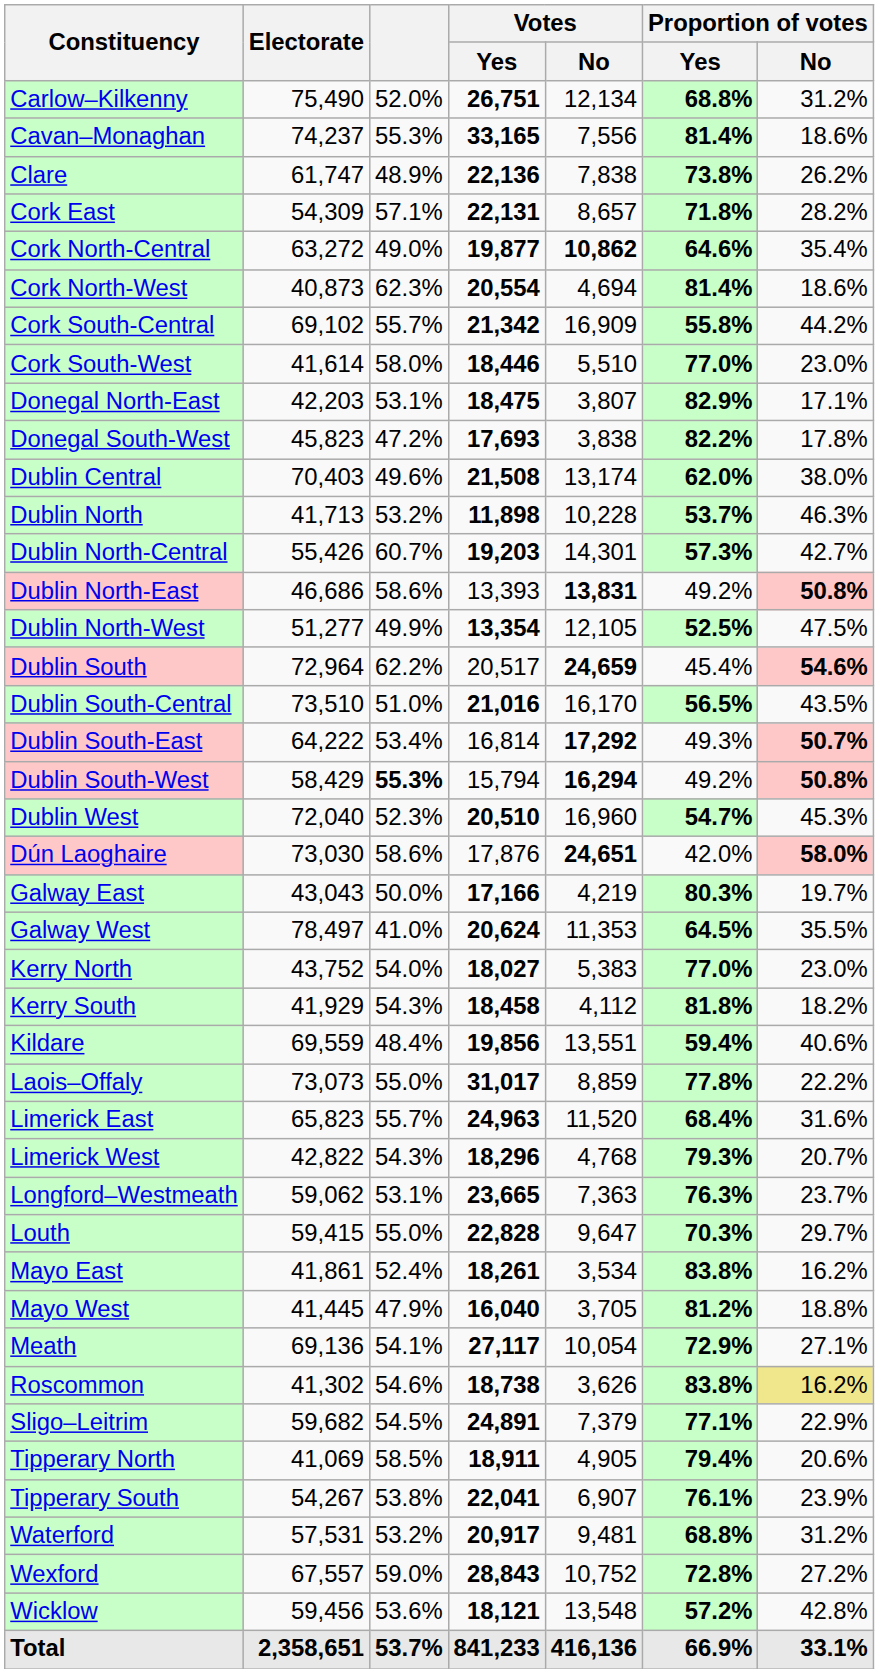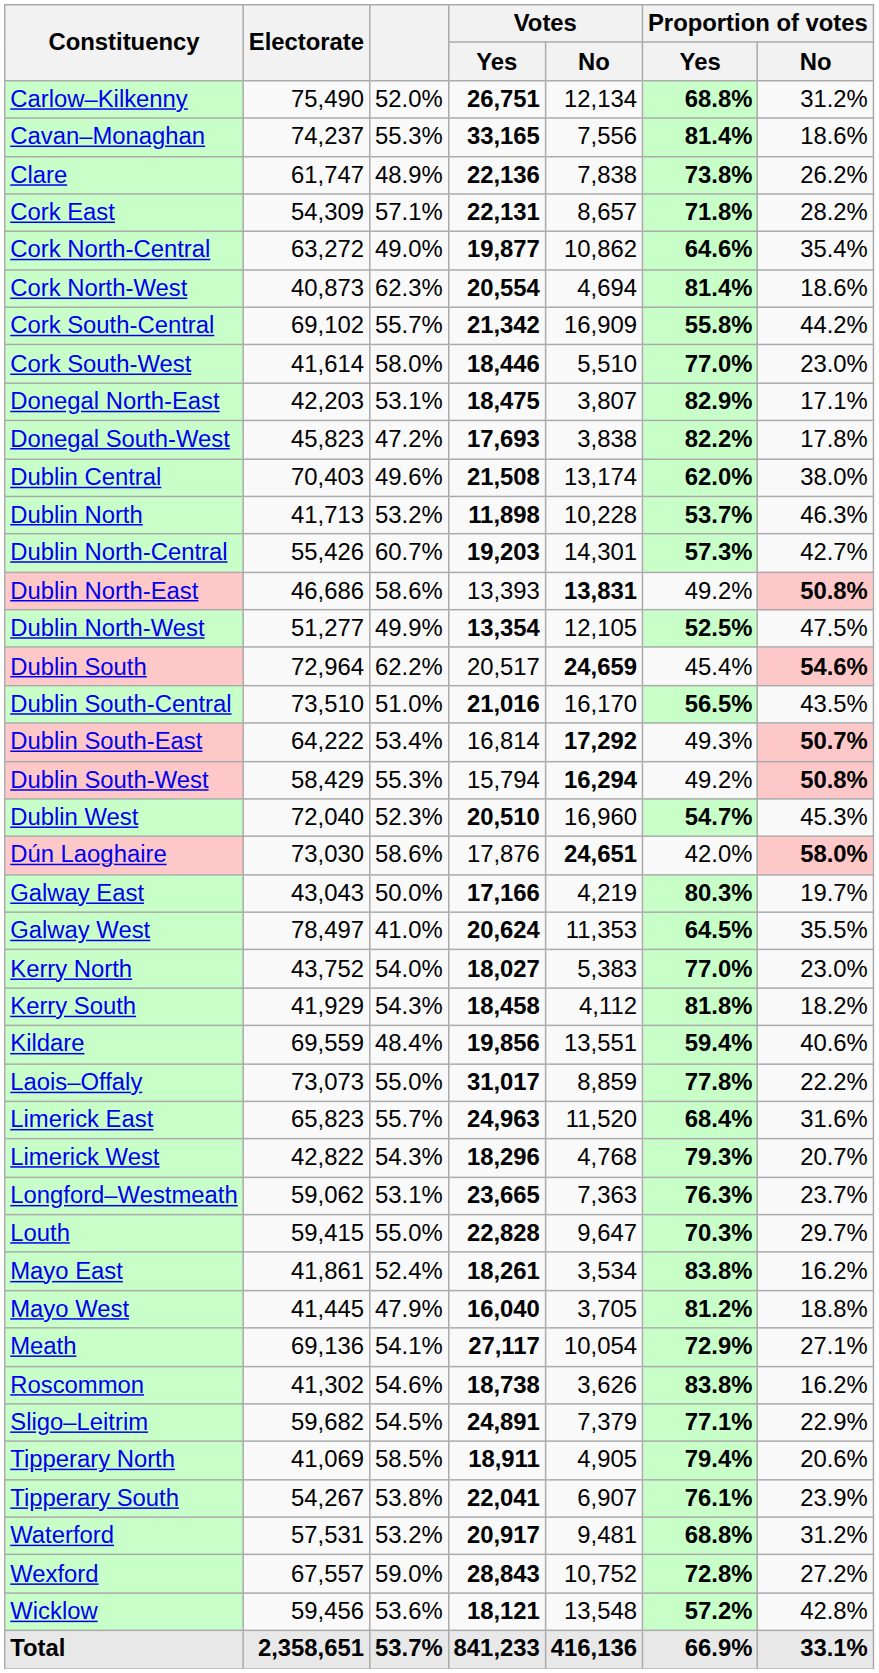(601, 250) bold -> (601, 250) normal
(409, 779) bold -> (409, 779) normal
(834, 1384) khaki background -> (834, 1384) no background
